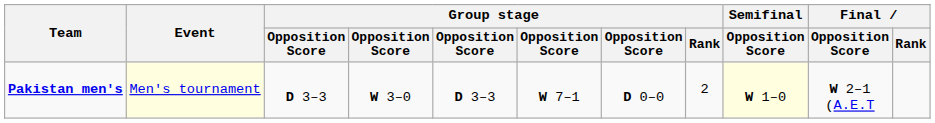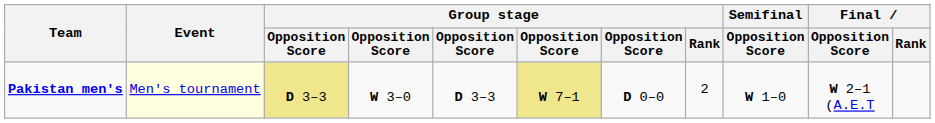(306, 98) no background -> (306, 98) khaki background
(559, 98) no background -> (559, 98) khaki background
(766, 98) lightyellow background -> (766, 98) no background
